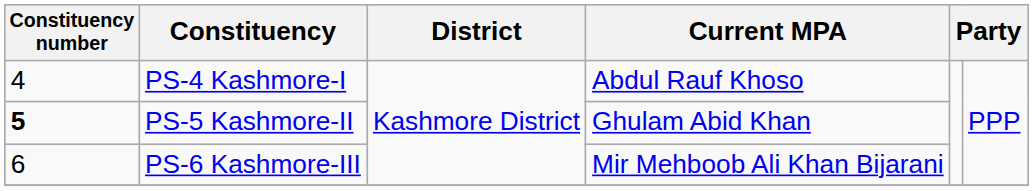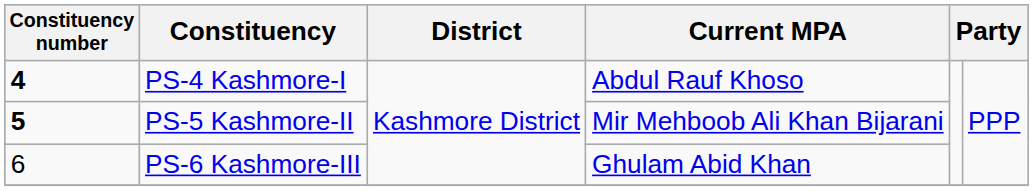(18, 80) normal -> (18, 80) bold
(701, 122) Ghulam Abid Khan -> (768, 122) Mir Mehboob Ali Khan Bijarani
(768, 163) Mir Mehboob Ali Khan Bijarani -> (701, 163) Ghulam Abid Khan
